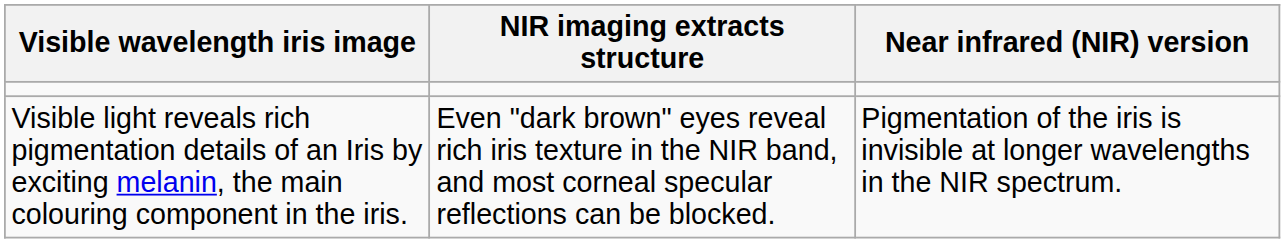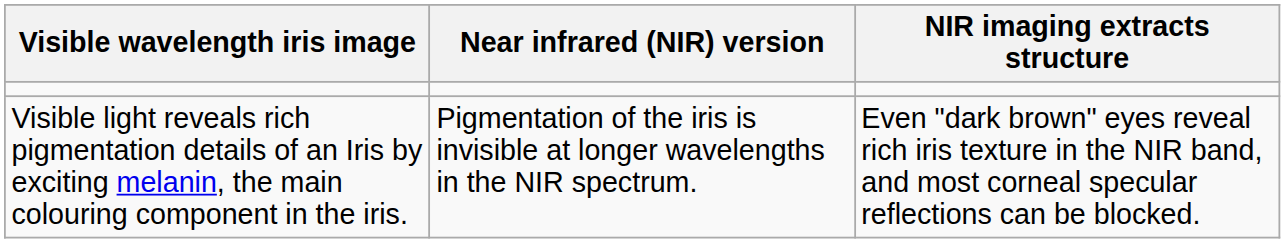columns swapped: (1067, 43) <-> (642, 43)
